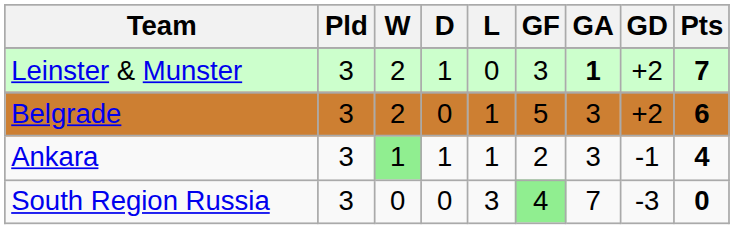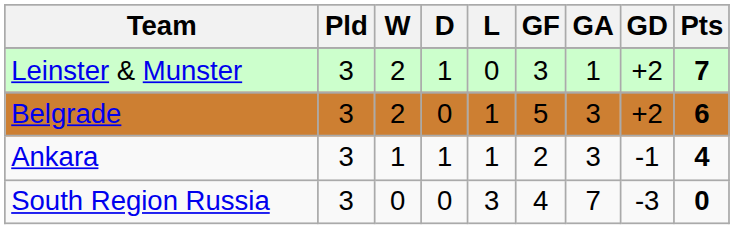(593, 69) bold -> (593, 69) normal
(398, 157) lightgreen background -> (398, 157) no background
(541, 200) lightgreen background -> (541, 200) no background
